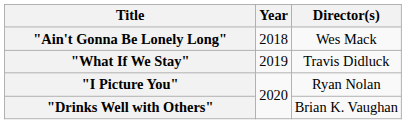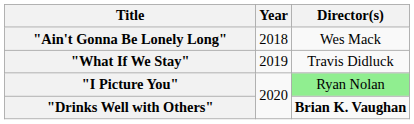(346, 84) no background -> (350, 84) lightgreen background
(346, 107) normal -> (350, 107) bold
